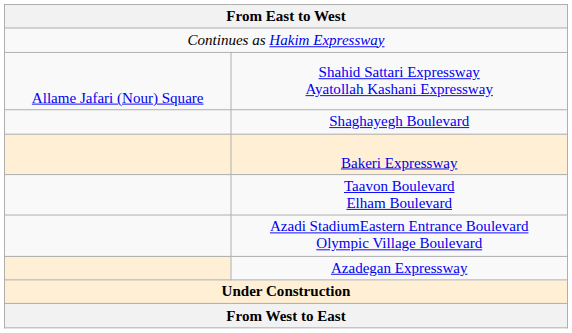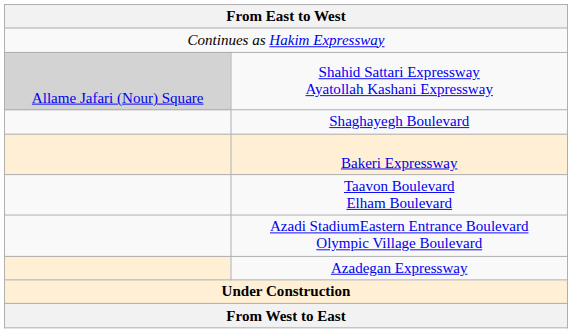(118, 97) no background -> (118, 97) lightgrey background
